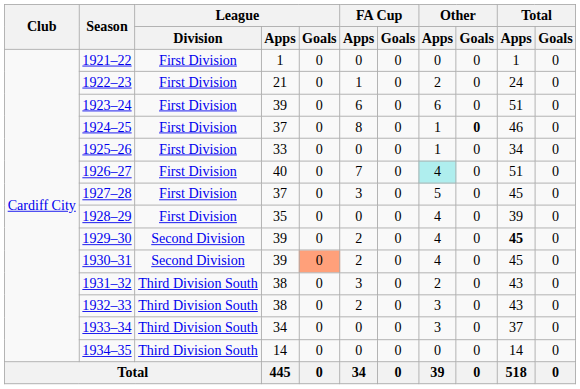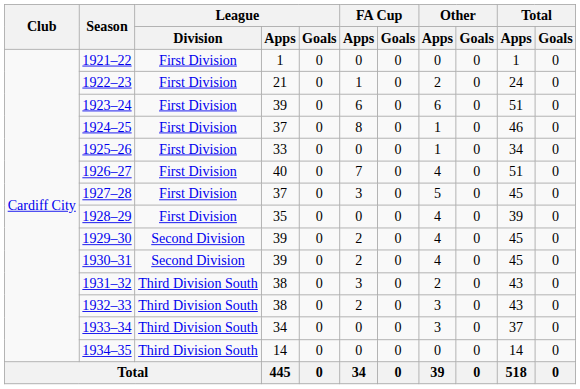(477, 127) bold -> (477, 127) normal
(437, 171) paleturquoise background -> (437, 171) no background
(516, 238) bold -> (516, 238) normal
(319, 261) lightsalmon background -> (319, 261) no background
